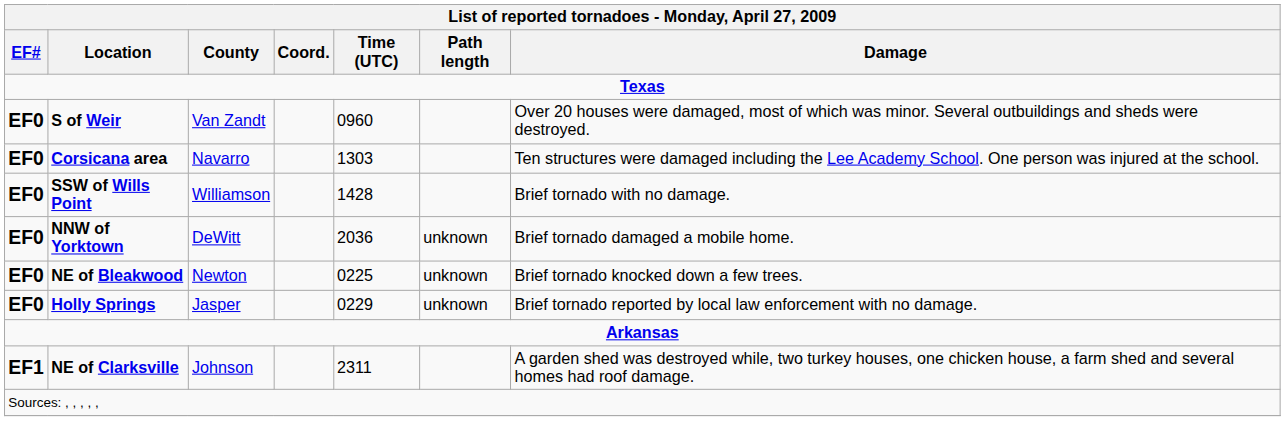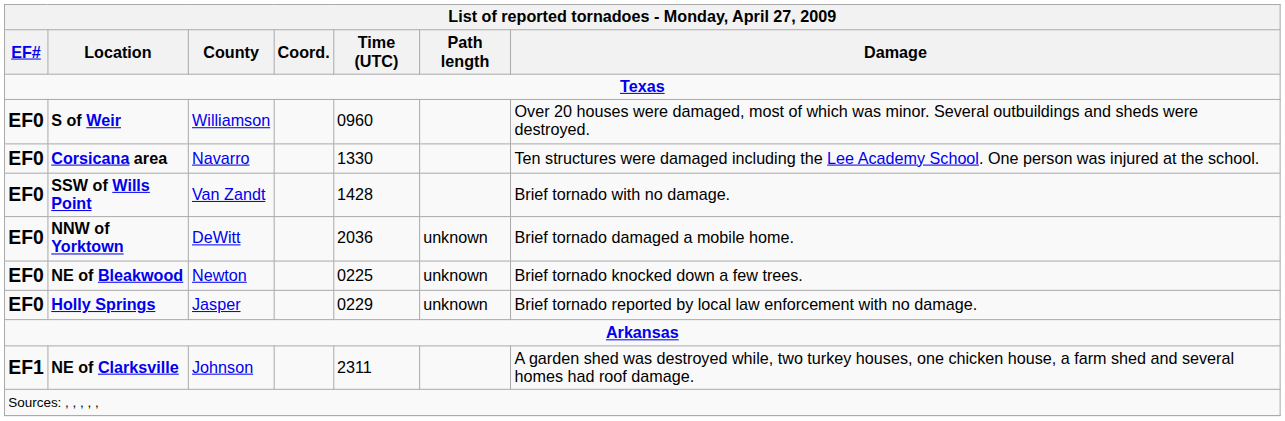(229, 121) Van Zandt -> (231, 121) Williamson
(355, 158) 1303 -> (355, 158) 1330
(231, 194) Williamson -> (229, 194) Van Zandt
